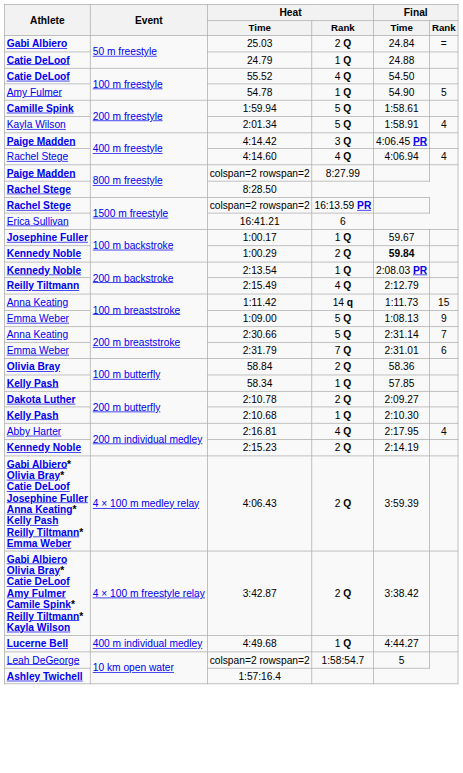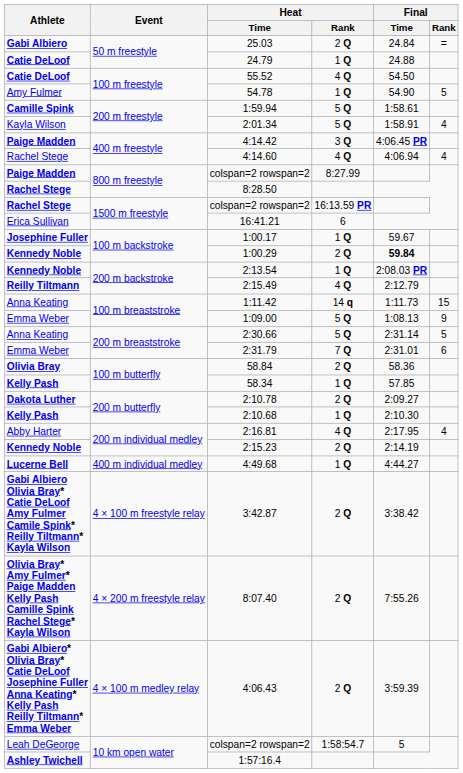(444, 335) 7 -> (444, 335) 5
rows swapped: (37, 644) <-> (47, 504)
+ row: (41, 599)
